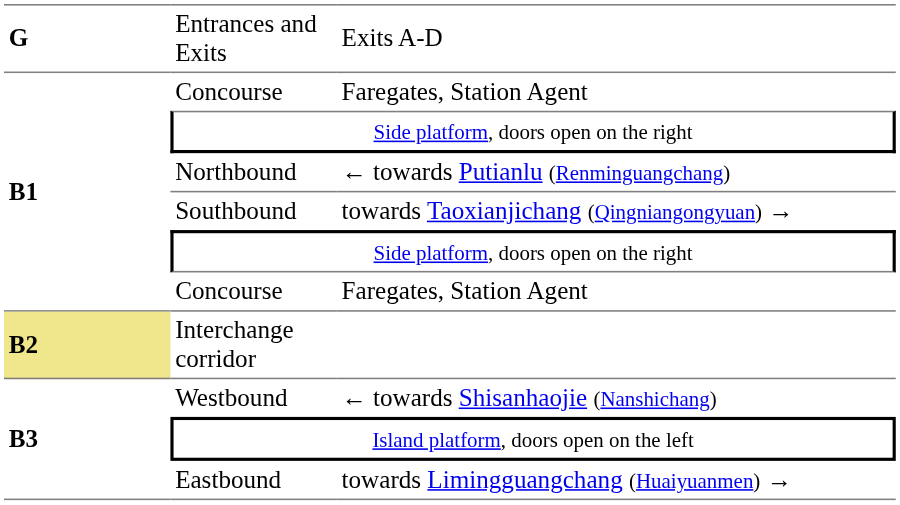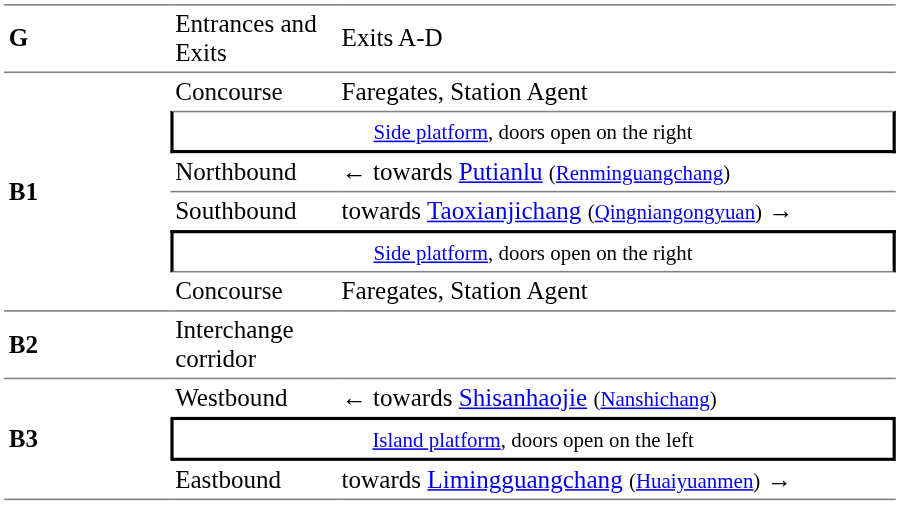(23, 344) khaki background -> (23, 344) no background
